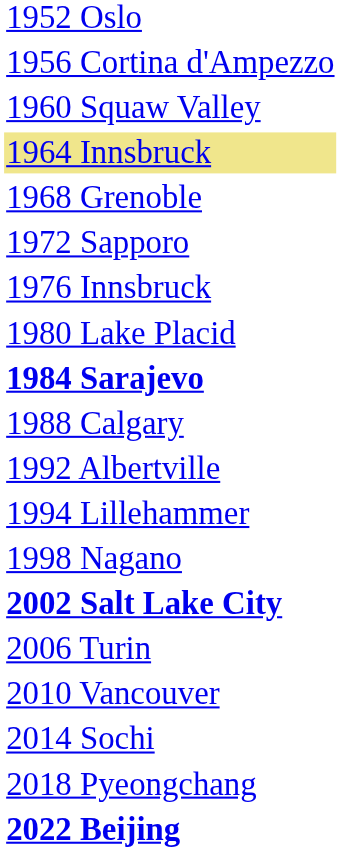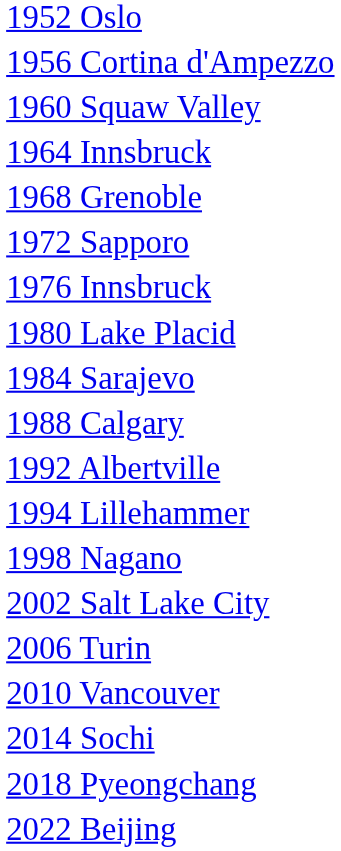(109, 152) khaki background -> (109, 152) no background
(105, 377) bold -> (100, 377) normal
(144, 603) bold -> (138, 603) normal
(93, 828) bold -> (91, 828) normal
